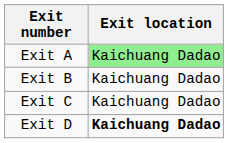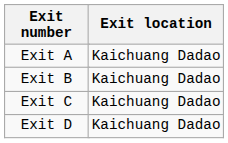(156, 56) lightgreen background -> (156, 56) no background
(156, 126) bold -> (156, 126) normal
